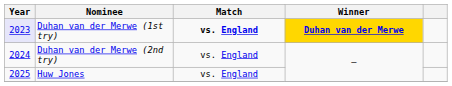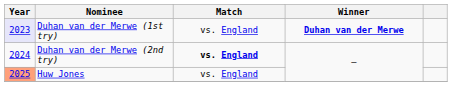(229, 31) bold -> (229, 31) normal
(354, 31) gold background -> (354, 31) no background
(229, 55) normal -> (229, 55) bold
(20, 74) no background -> (20, 74) lightsalmon background
